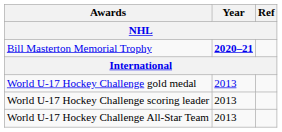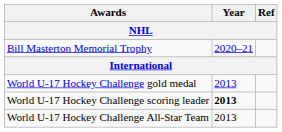(234, 48) bold -> (234, 48) normal
(225, 100) normal -> (225, 100) bold
